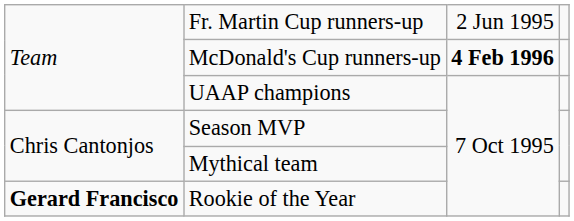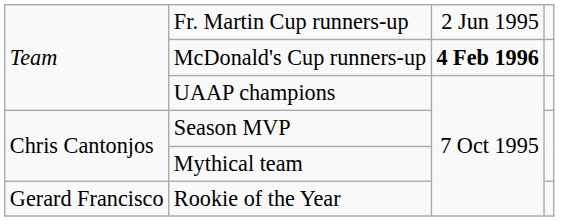(94, 198) bold -> (87, 198) normal
